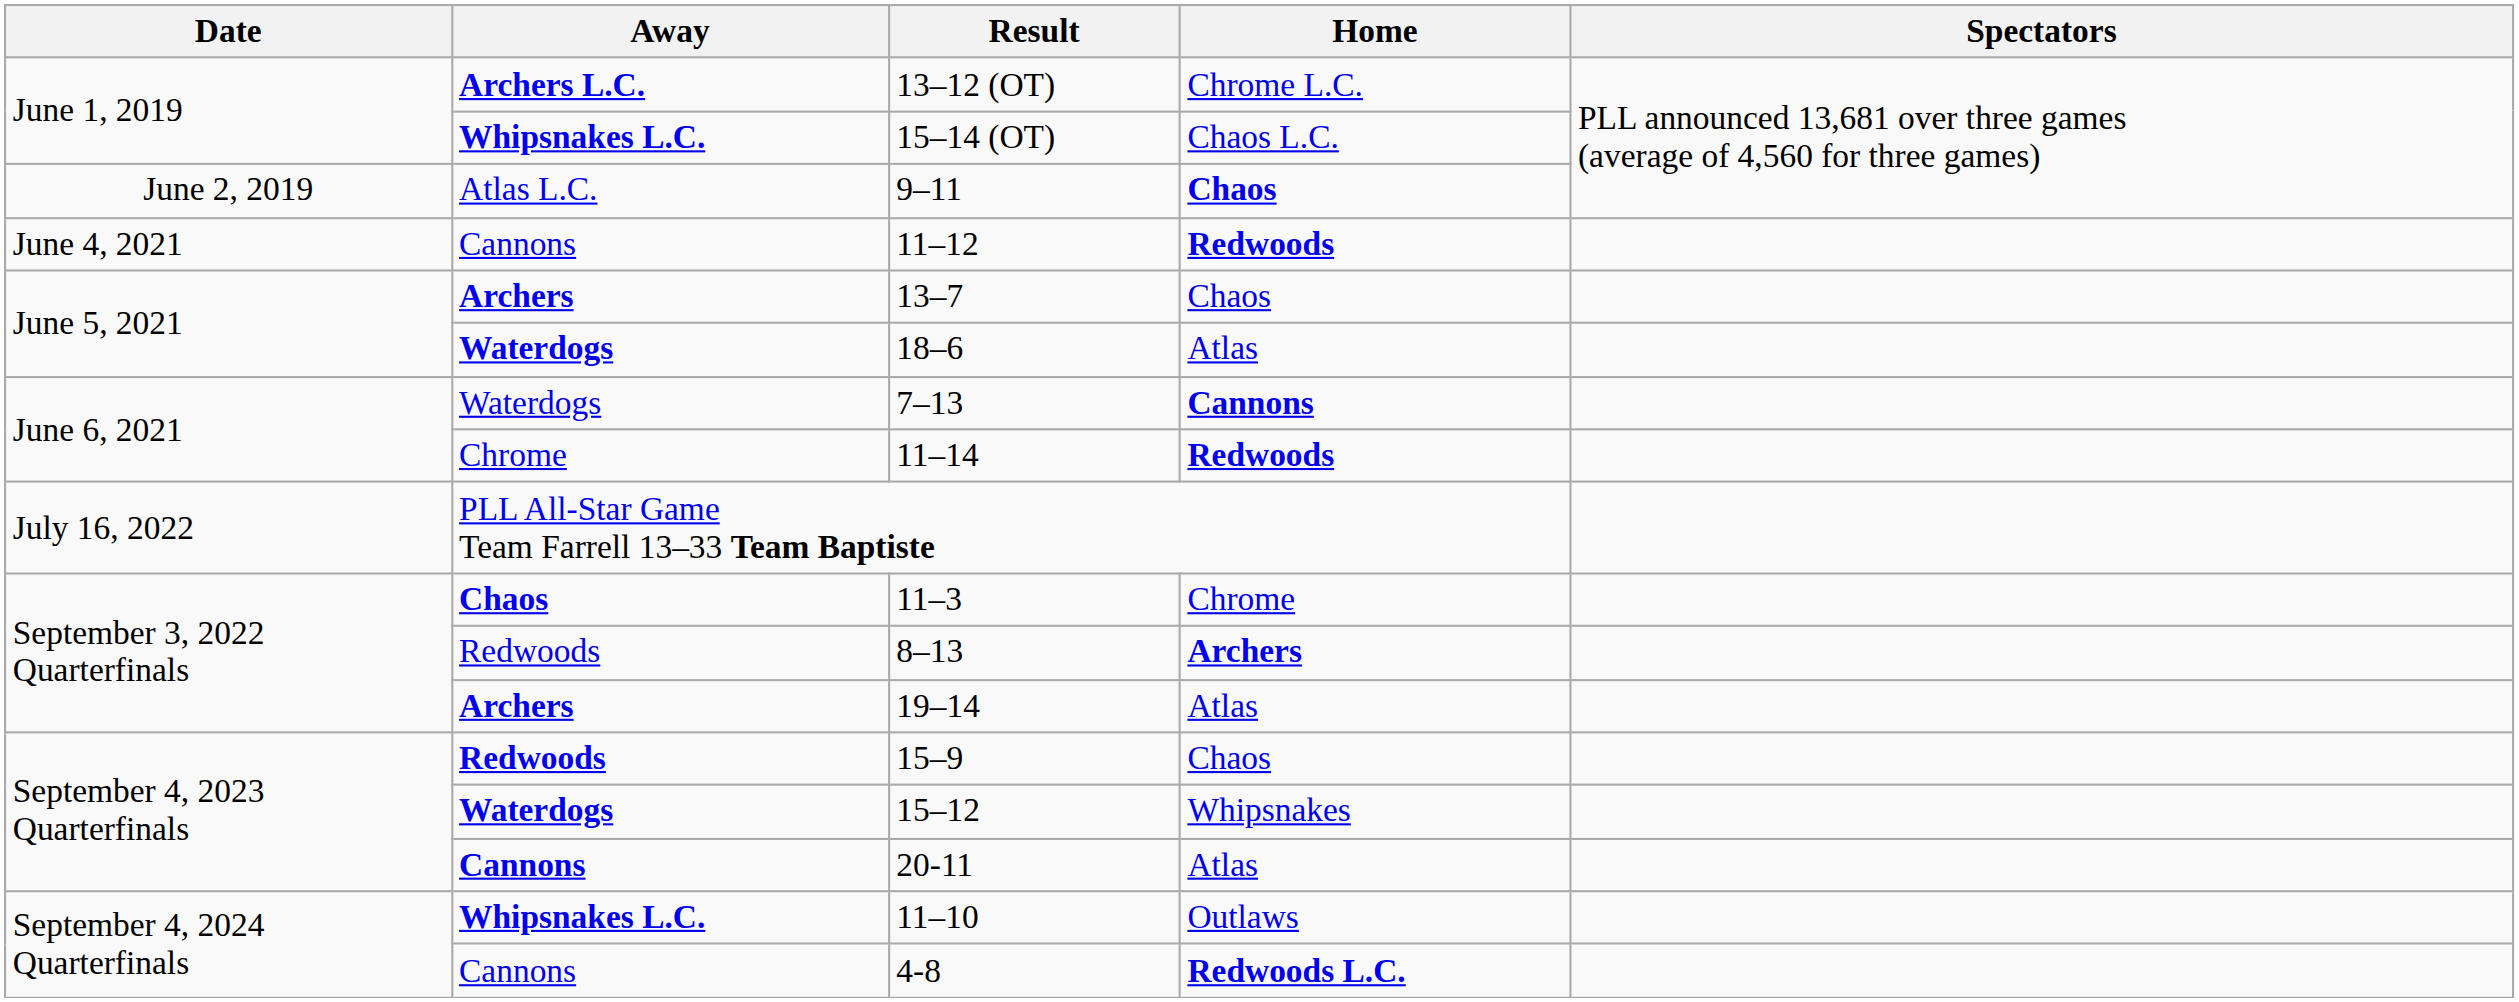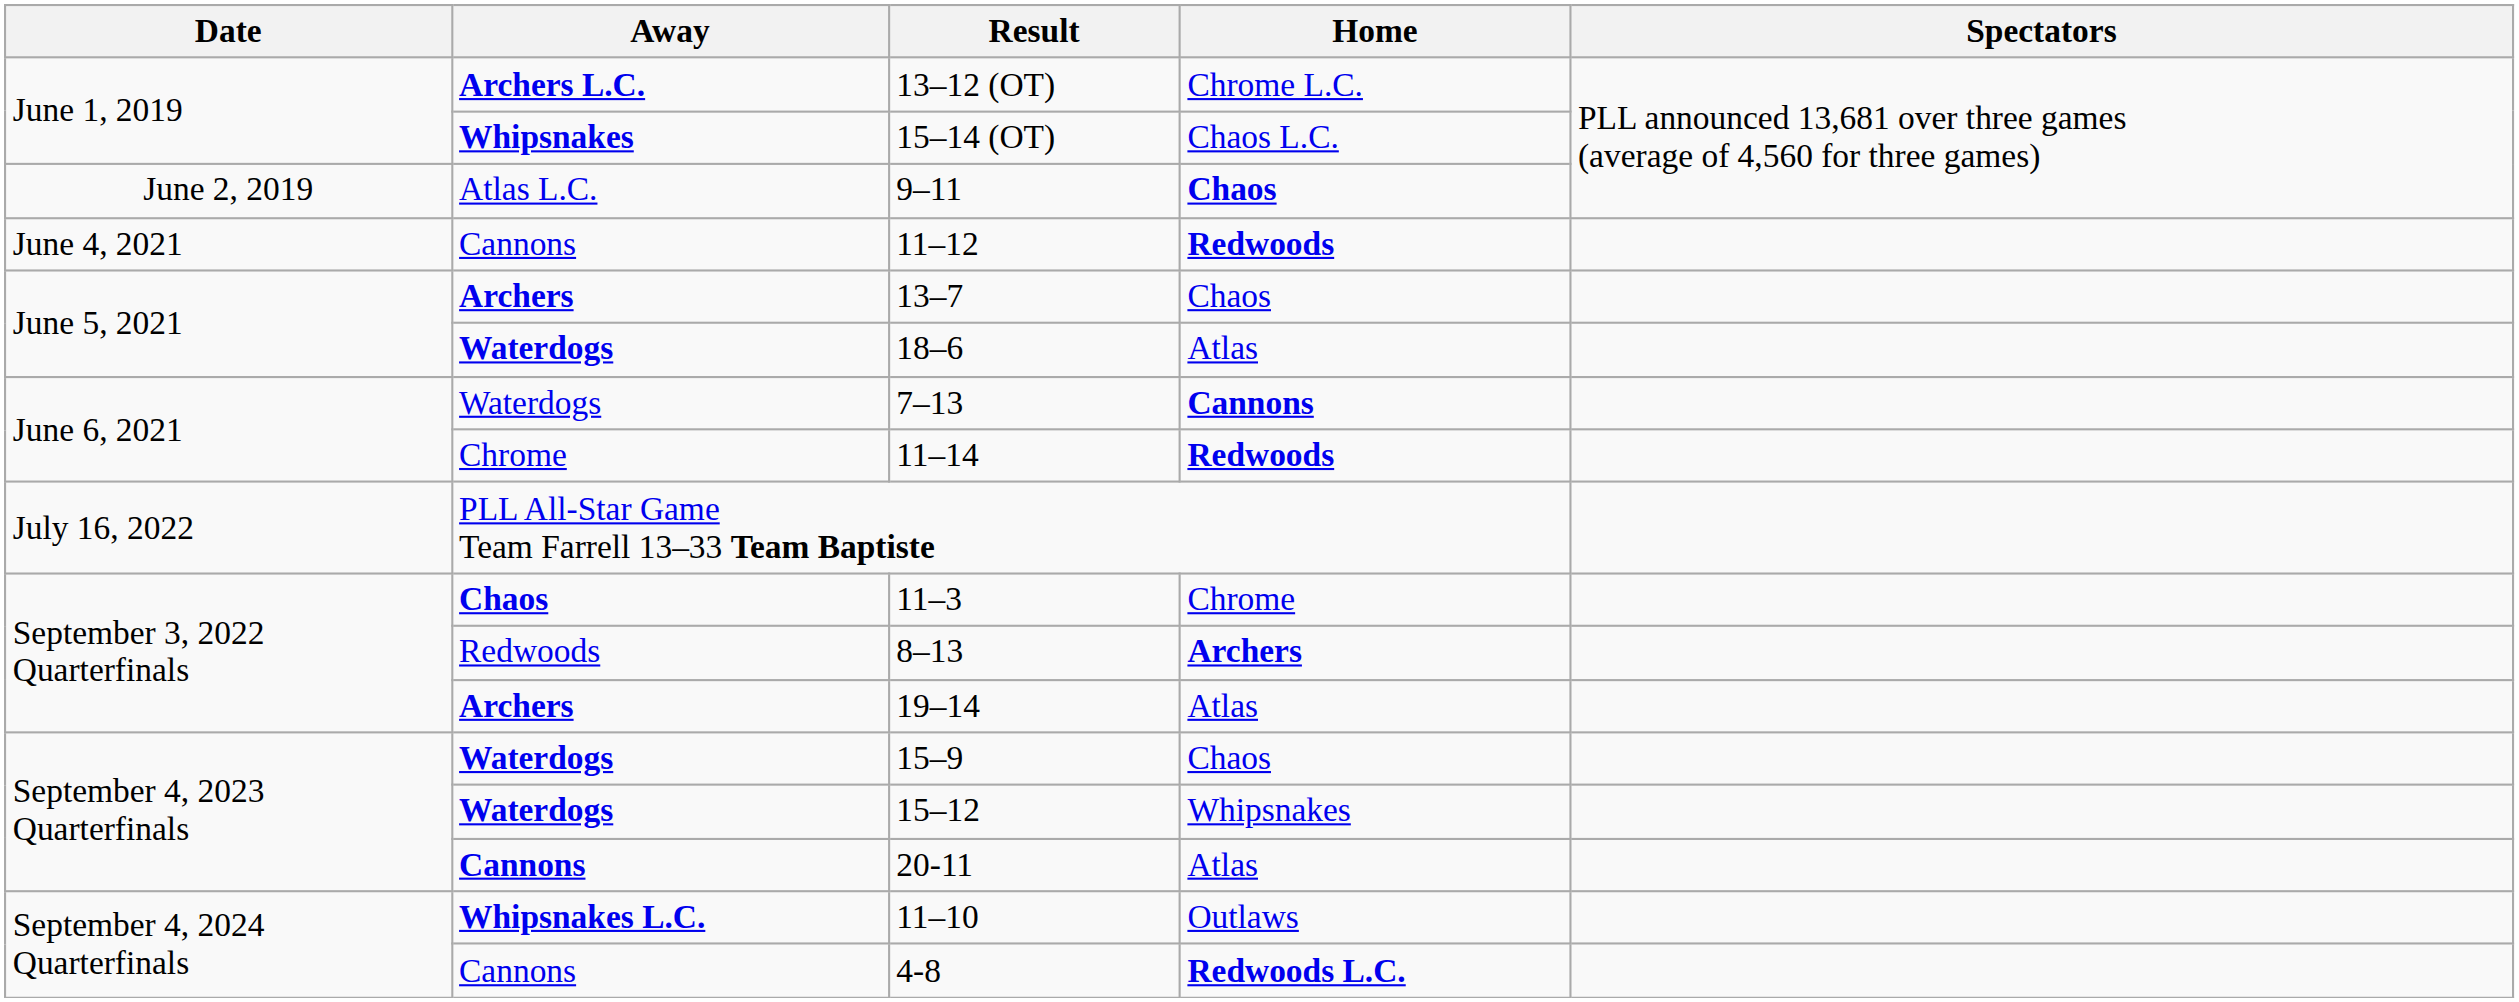(582, 137) Whipsnakes L.C. -> (546, 137) Whipsnakes
(532, 758) Redwoods -> (536, 758) Waterdogs
